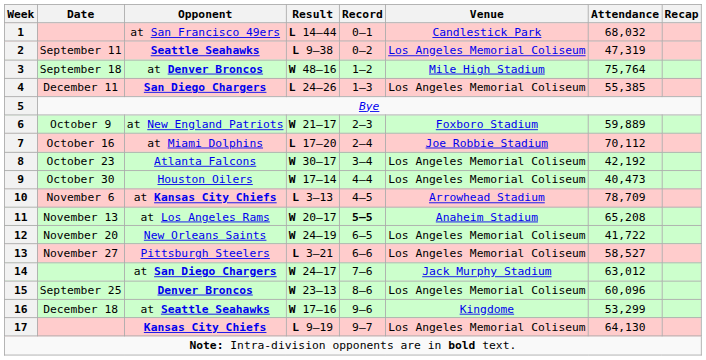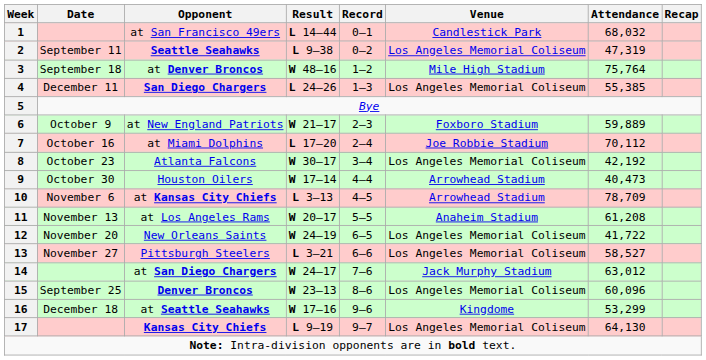(487, 180) Los Angeles Memorial Coliseum -> (487, 180) Arrowhead Stadium
(362, 216) bold -> (362, 216) normal
(625, 216) 65,208 -> (625, 216) 61,208
